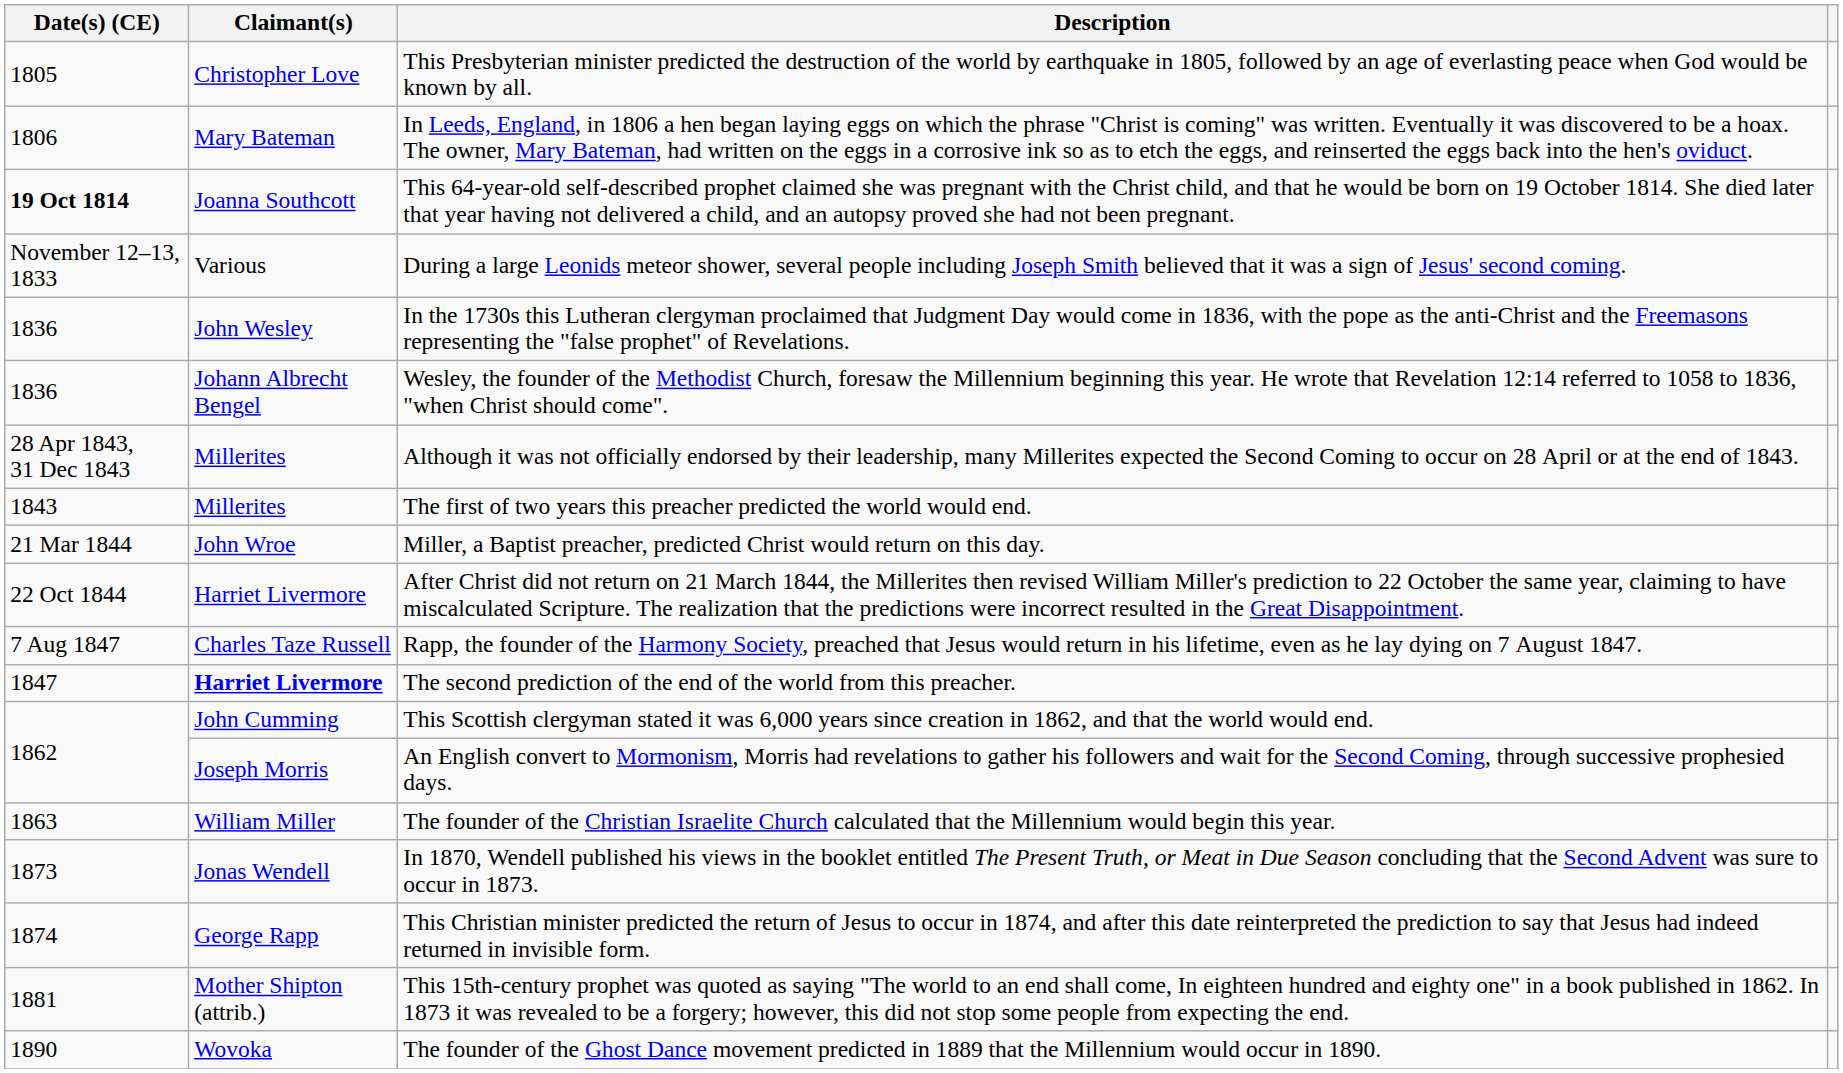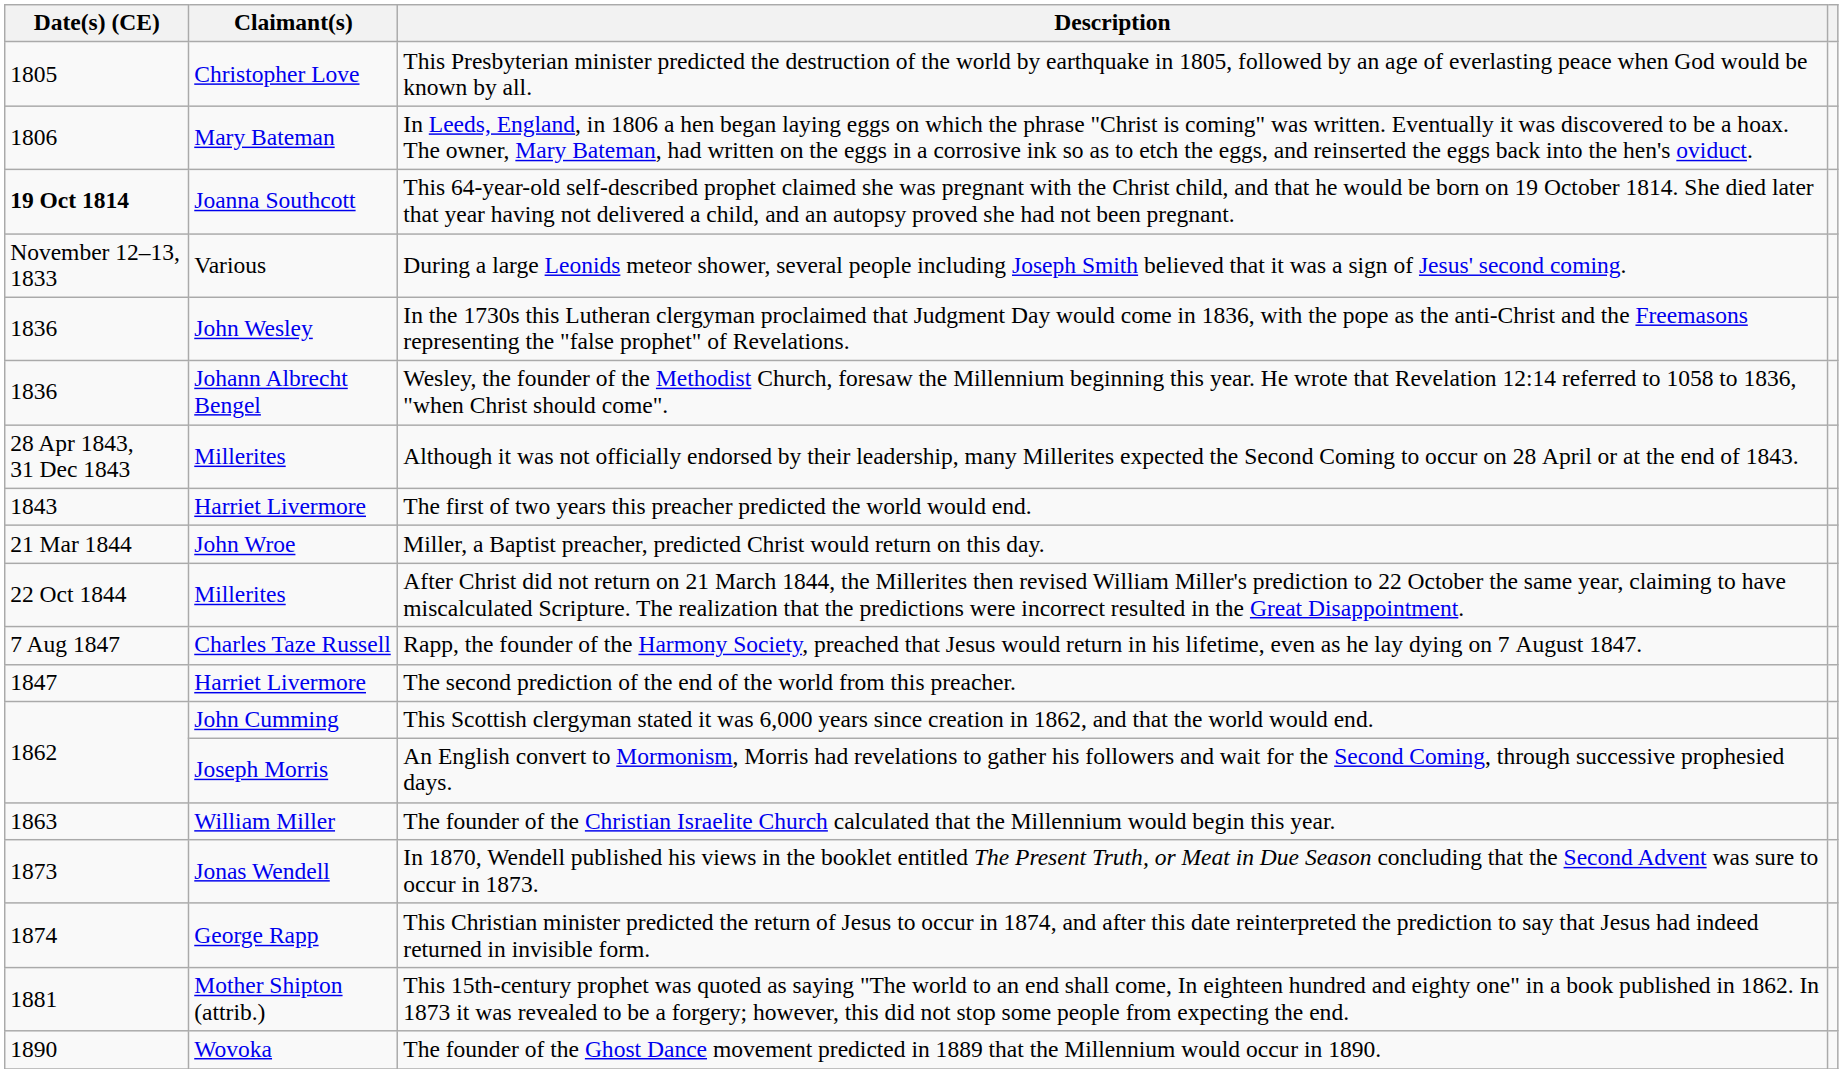(240, 506) Millerites -> (280, 506) Harriet Livermore
(280, 594) Harriet Livermore -> (240, 594) Millerites
(288, 682) bold -> (280, 682) normal
